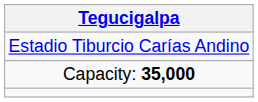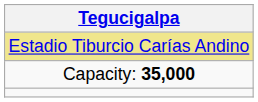(129, 46) no background -> (129, 46) khaki background
